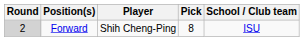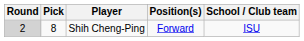columns swapped: (191, 12) <-> (69, 12)
